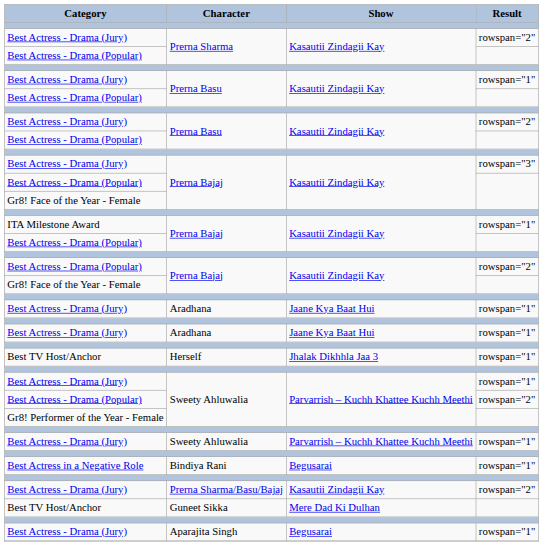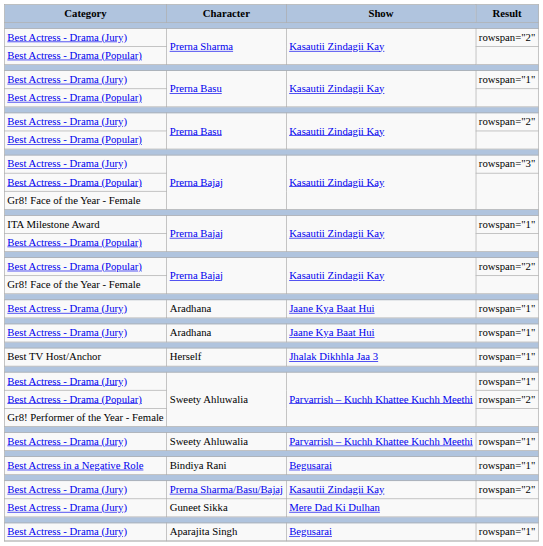(54, 508) Best TV Host/Anchor -> (67, 508) Best Actress - Drama (Jury)
